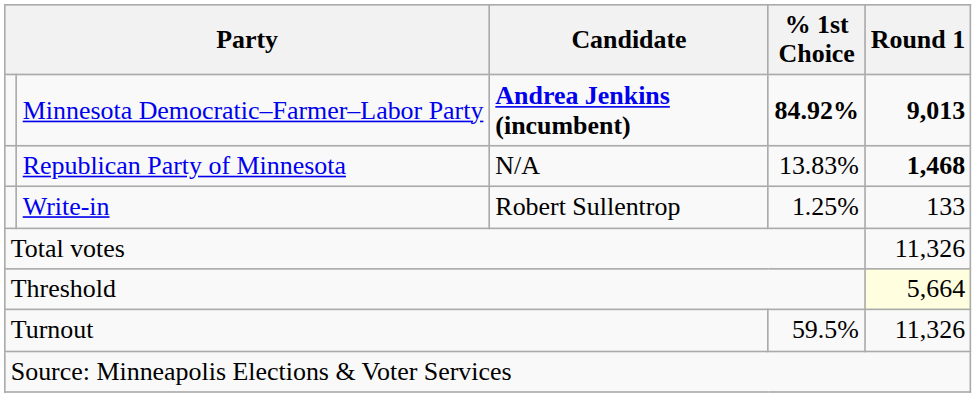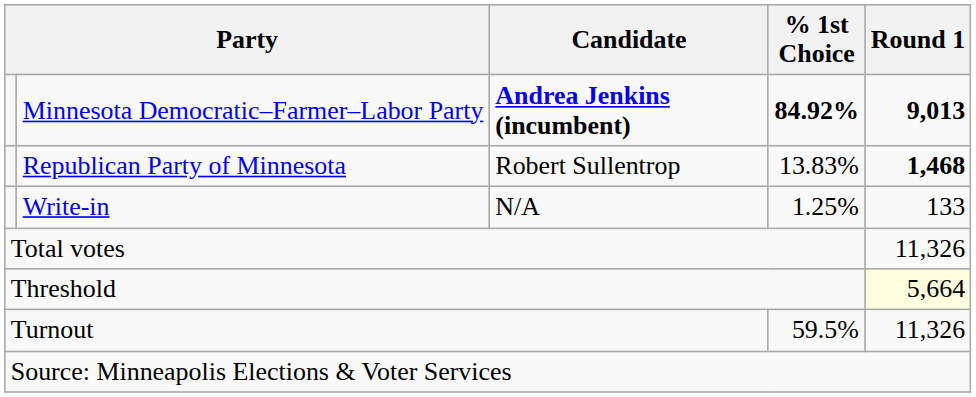(518, 165) N/A -> (588, 165) Robert Sullentrop
(588, 206) Robert Sullentrop -> (518, 206) N/A
